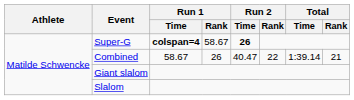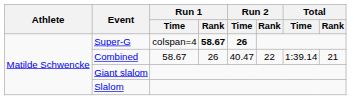(176, 42) bold -> (174, 42) normal
(216, 42) normal -> (213, 42) bold
